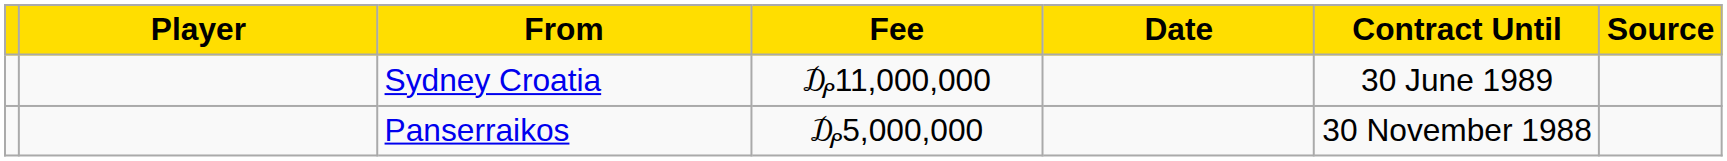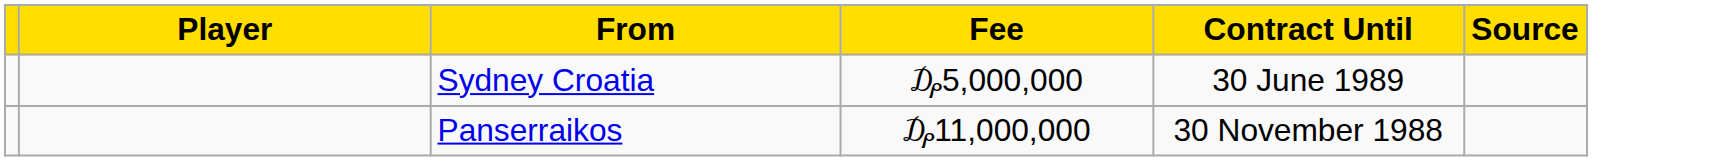- column: (1179, 29)
(897, 79) ₯11,000,000 -> (997, 79) ₯5,000,000
(897, 130) ₯5,000,000 -> (997, 130) ₯11,000,000
